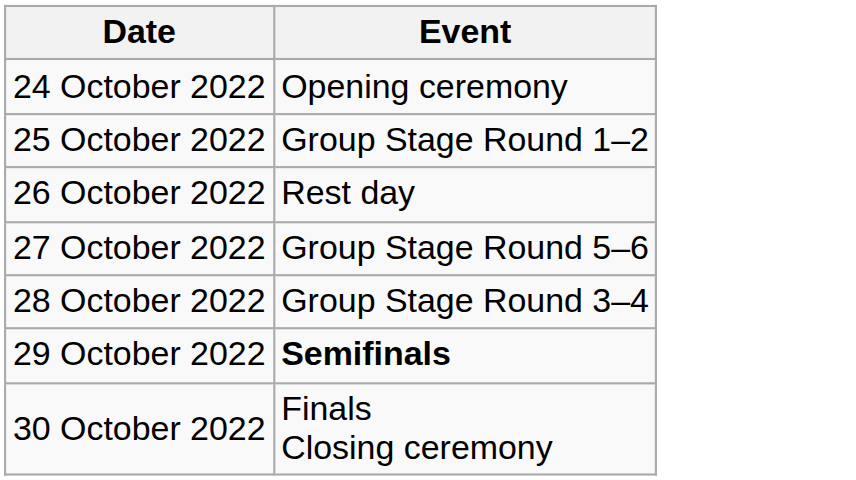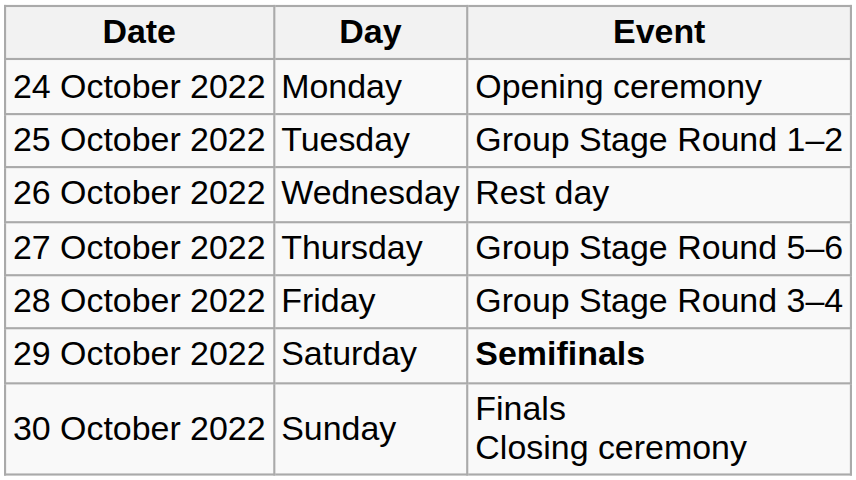+ column: (370, 32)
